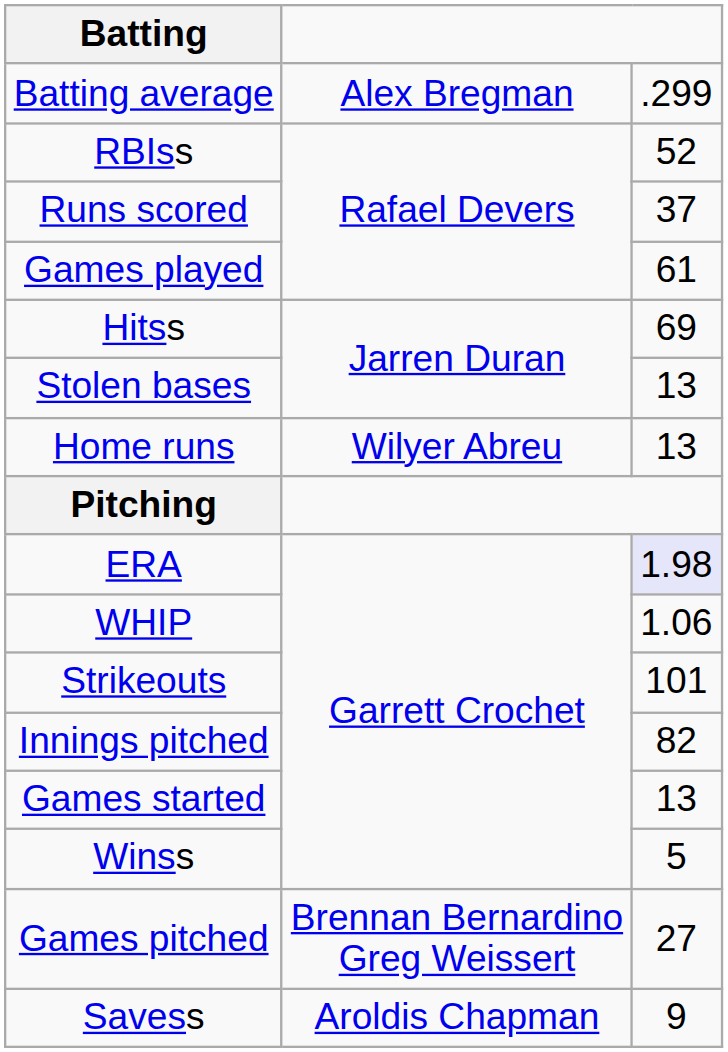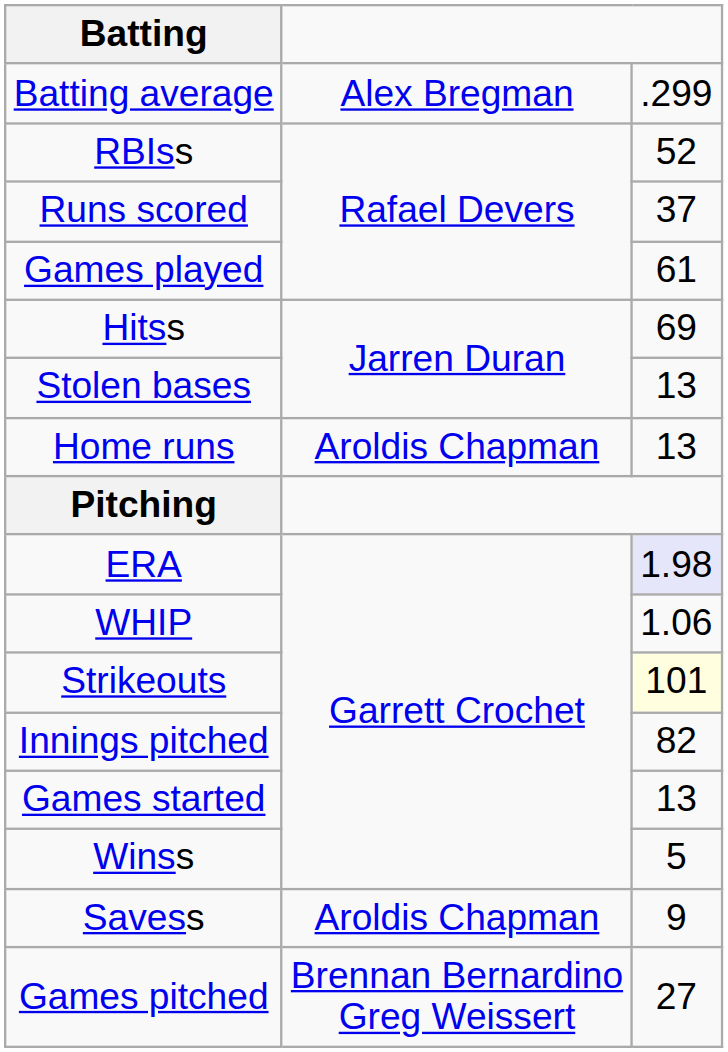(457, 446) Wilyer Abreu -> (457, 446) Aroldis Chapman
(676, 681) no background -> (676, 681) lightyellow background
rows swapped: (144, 1017) <-> (144, 937)
